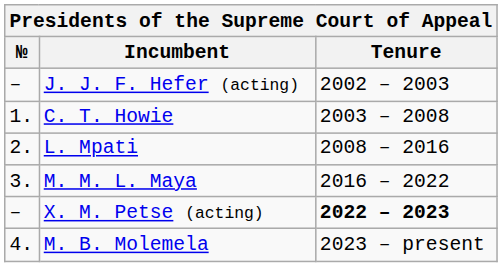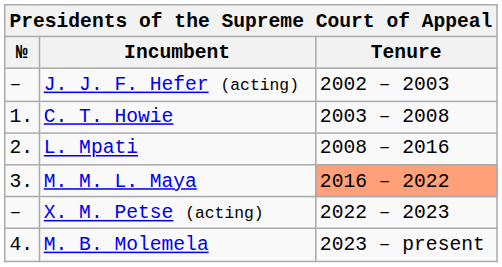(385, 181) no background -> (385, 181) lightsalmon background
(385, 213) bold -> (385, 213) normal
